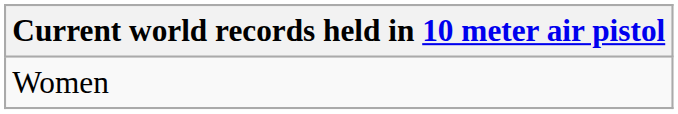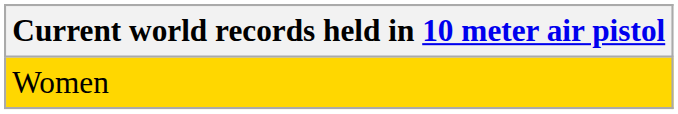(61, 82) no background -> (61, 82) gold background
